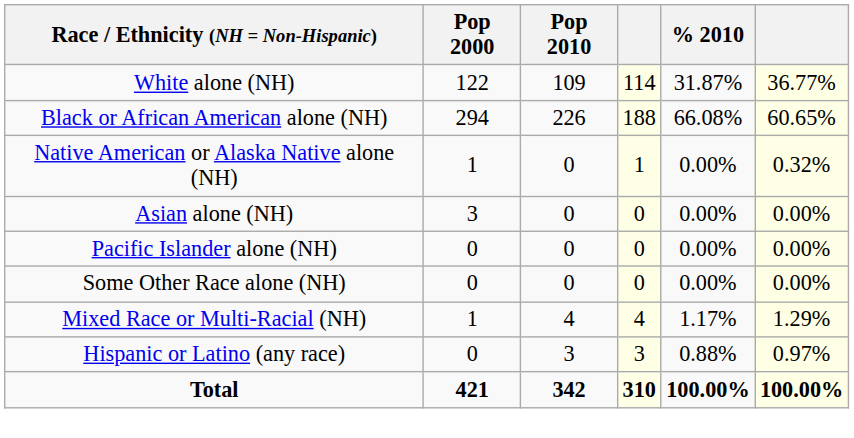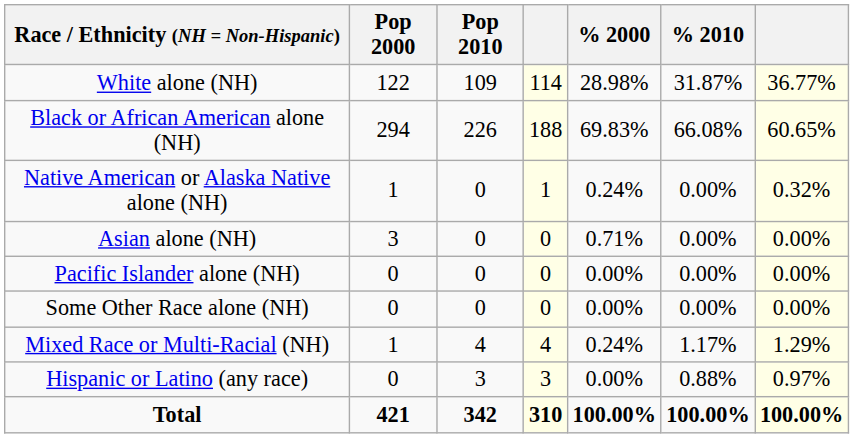+ column: (614, 34)
